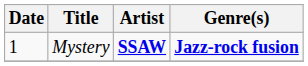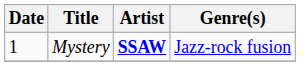(237, 46) bold -> (233, 46) normal
